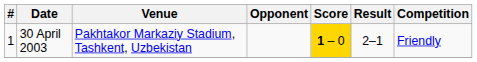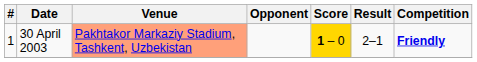(155, 40) no background -> (155, 40) lightsalmon background
(419, 40) normal -> (421, 40) bold
